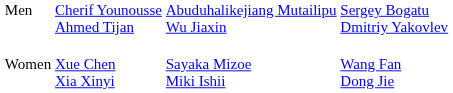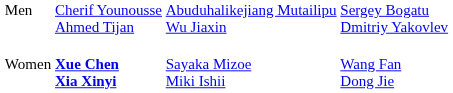(85, 73) normal -> (87, 73) bold
